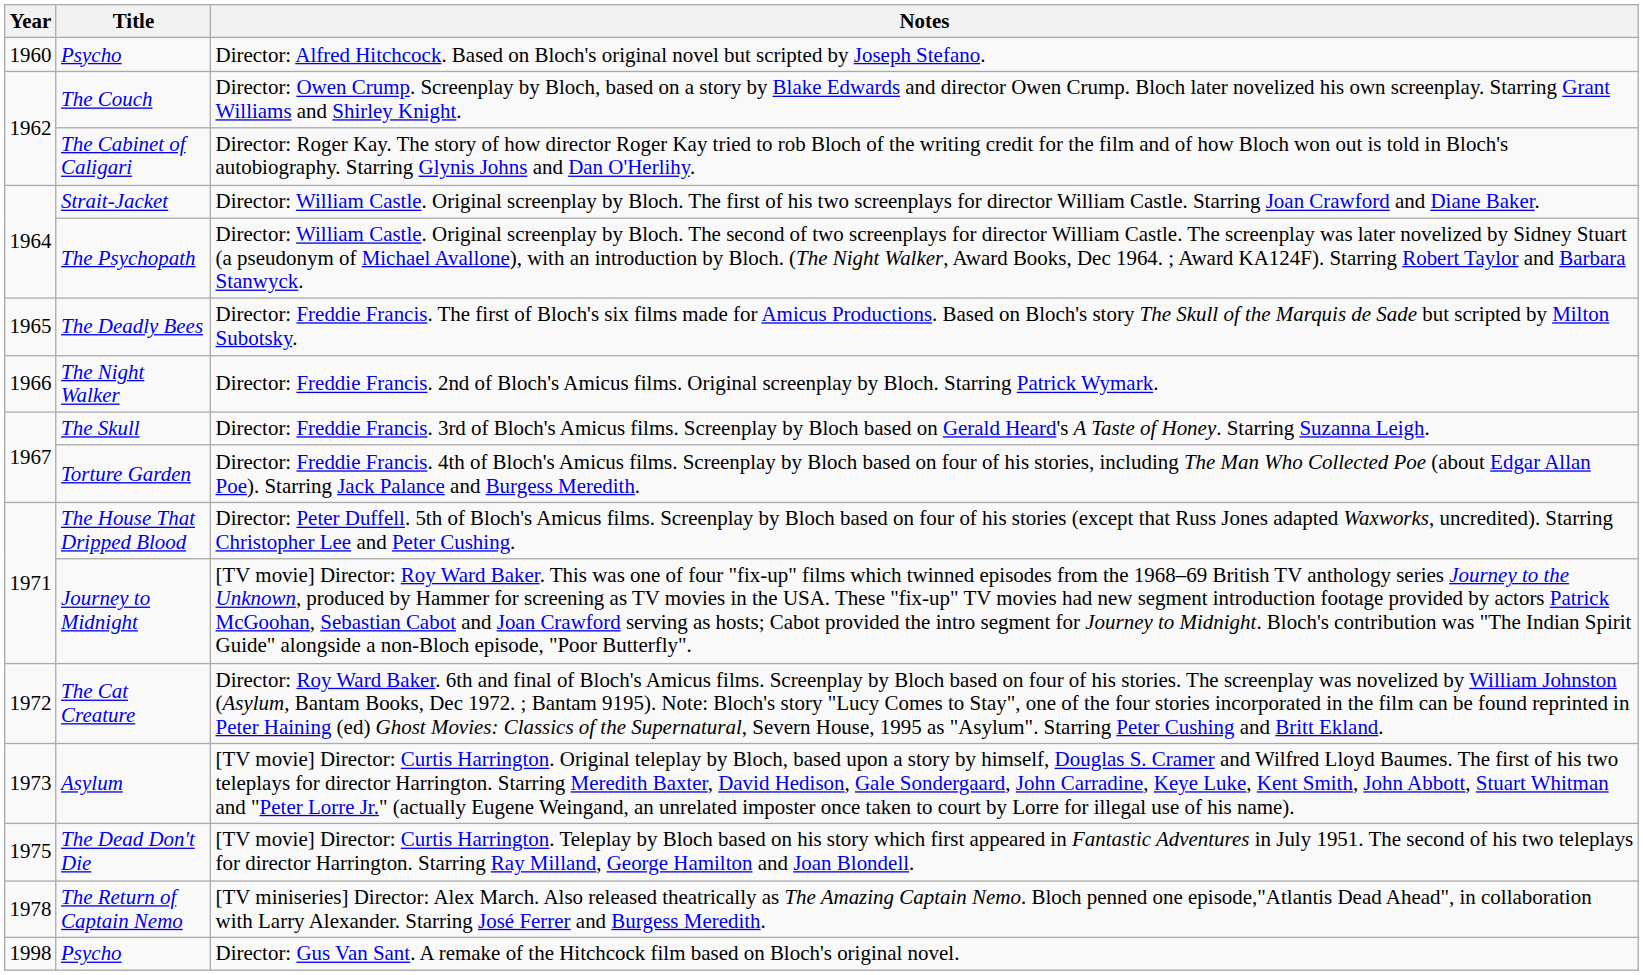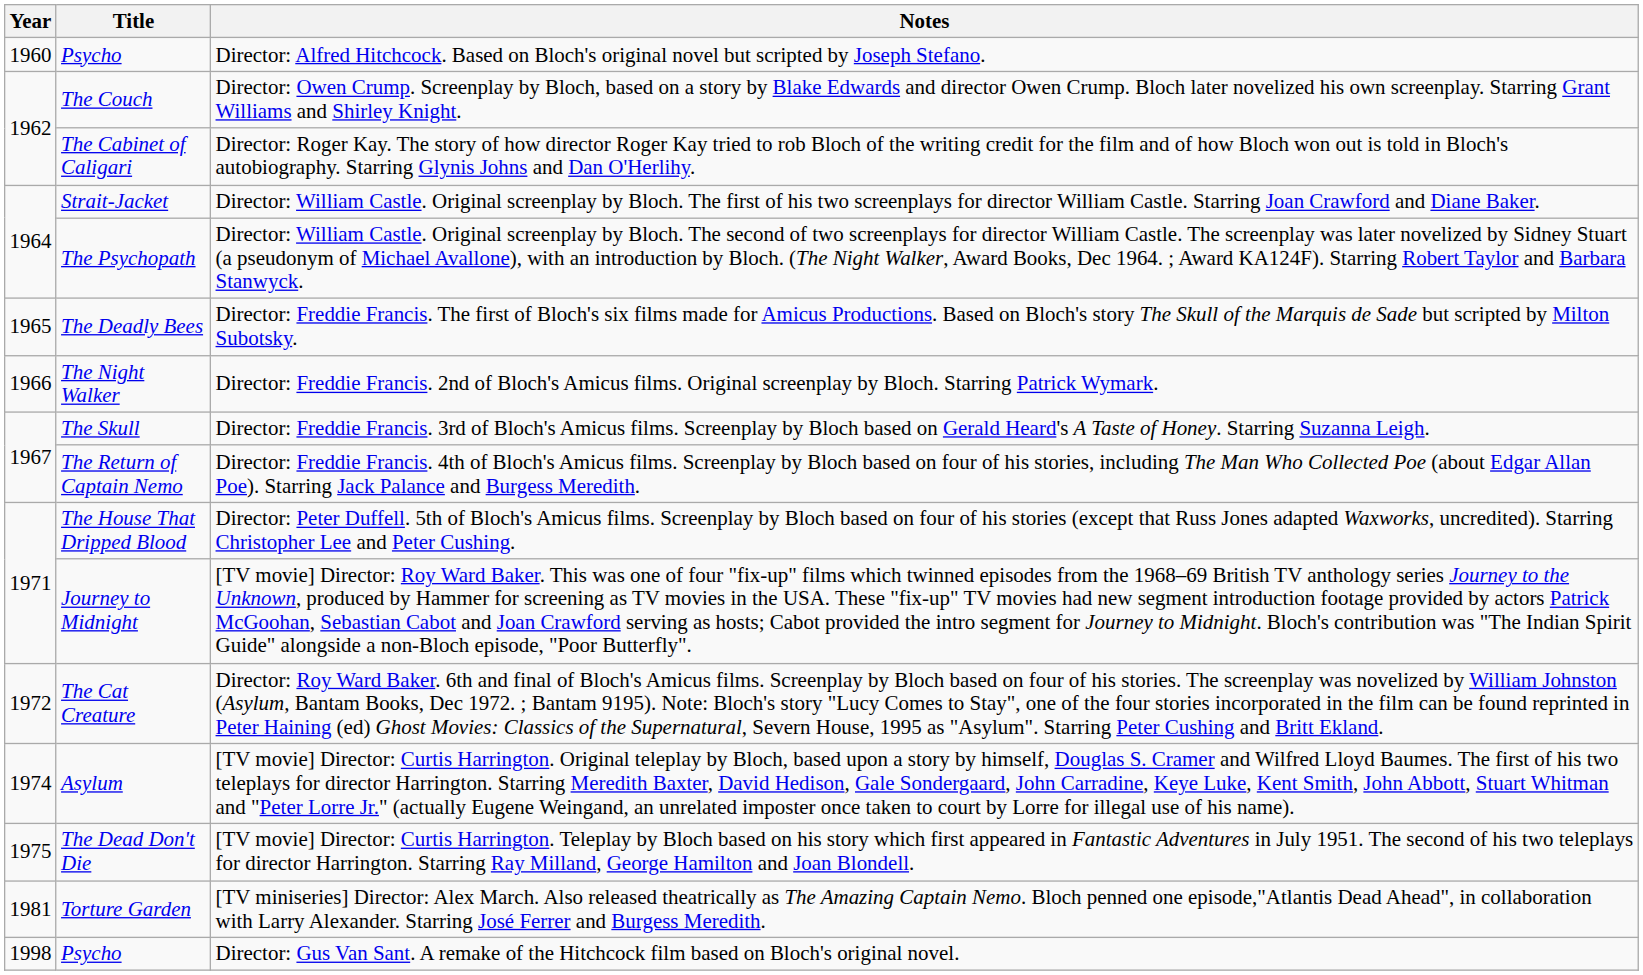(126, 473) Torture Garden -> (122, 473) The Return of Captain Nemo
(30, 783) 1973 -> (30, 783) 1974
(30, 908) 1978 -> (30, 908) 1981
(122, 908) The Return of Captain Nemo -> (126, 908) Torture Garden
